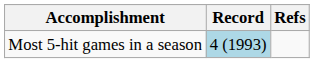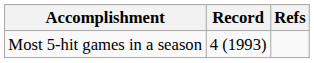(238, 44) lightblue background -> (238, 44) no background
